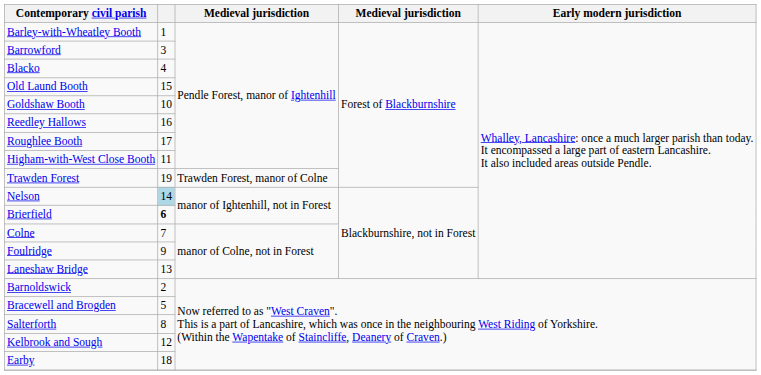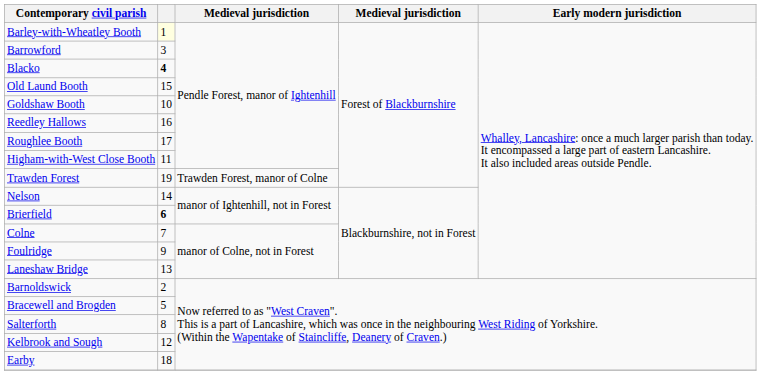(163, 31) no background -> (163, 31) lightyellow background
(163, 68) normal -> (163, 68) bold
(166, 196) lightblue background -> (166, 196) no background
